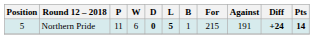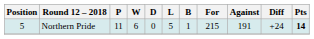(153, 26) bold -> (153, 26) normal
(171, 26) bold -> (171, 26) normal
(277, 26) bold -> (277, 26) normal
